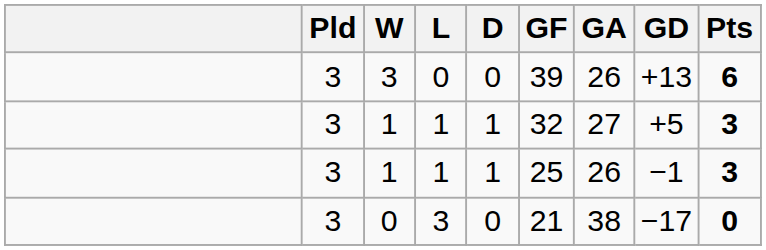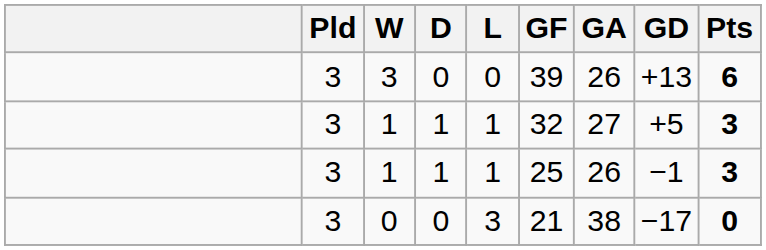columns swapped: (493, 28) <-> (441, 28)
